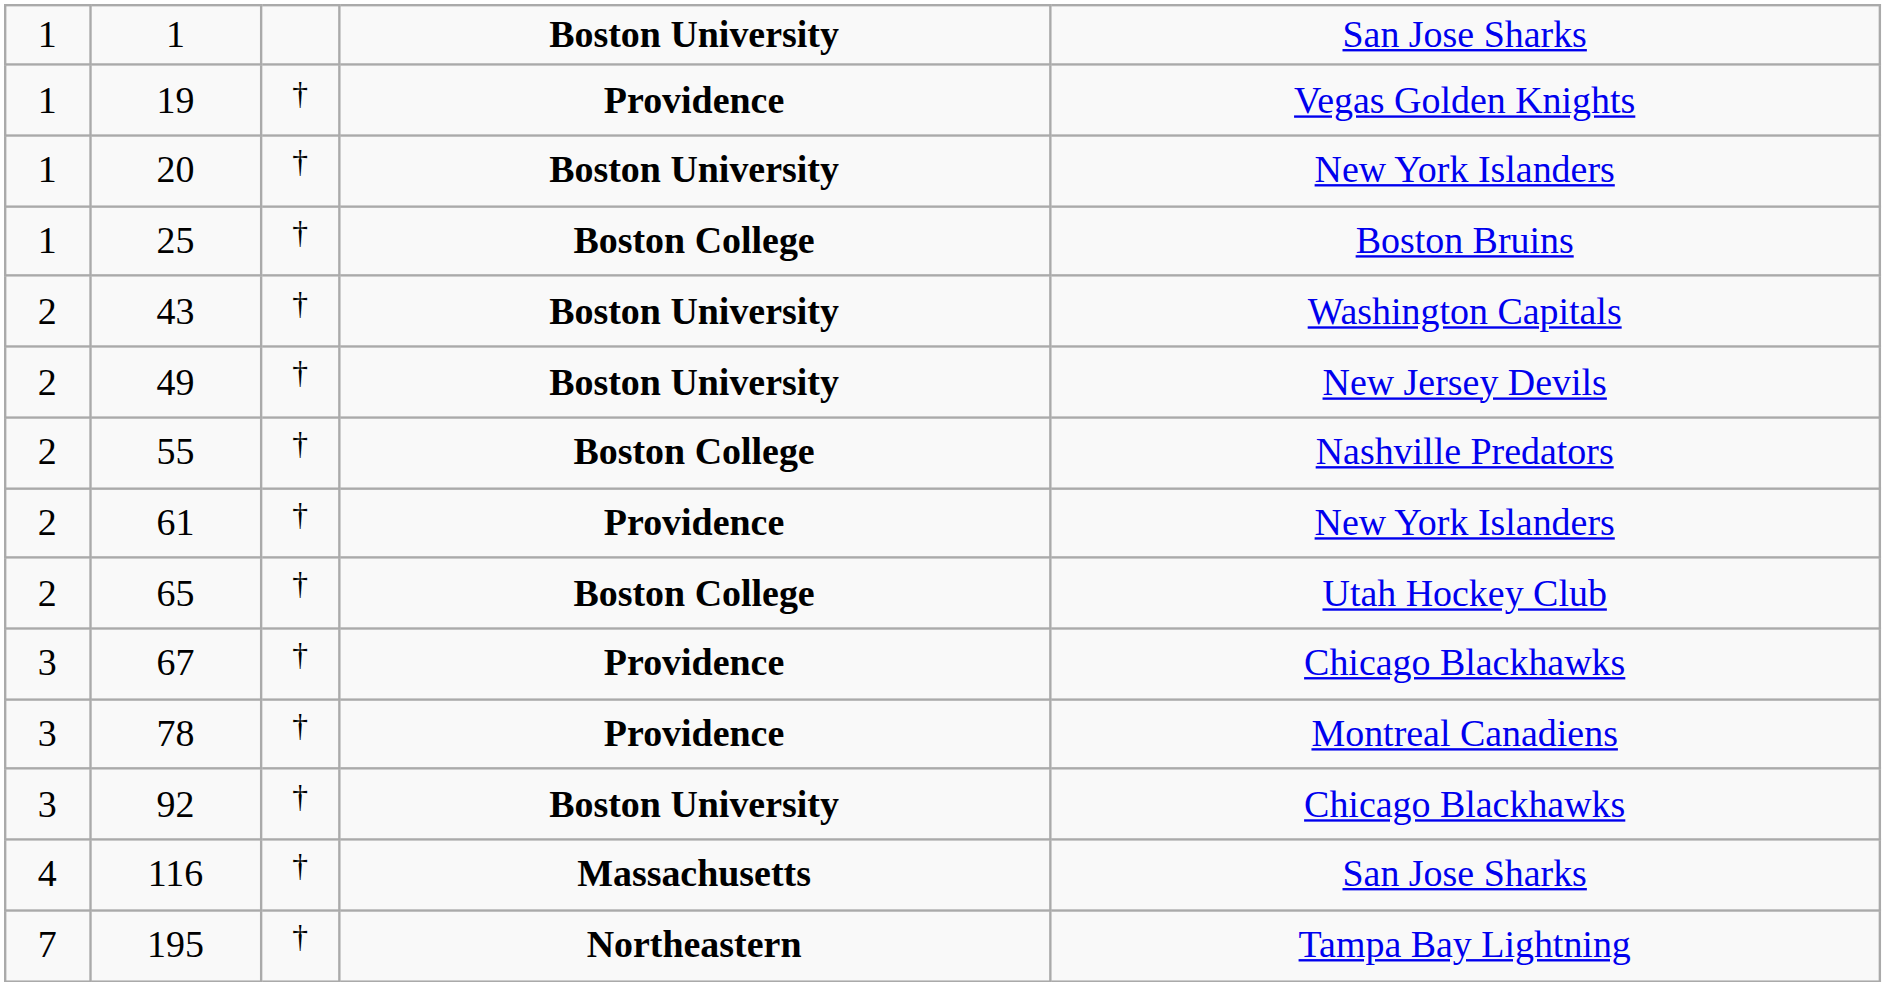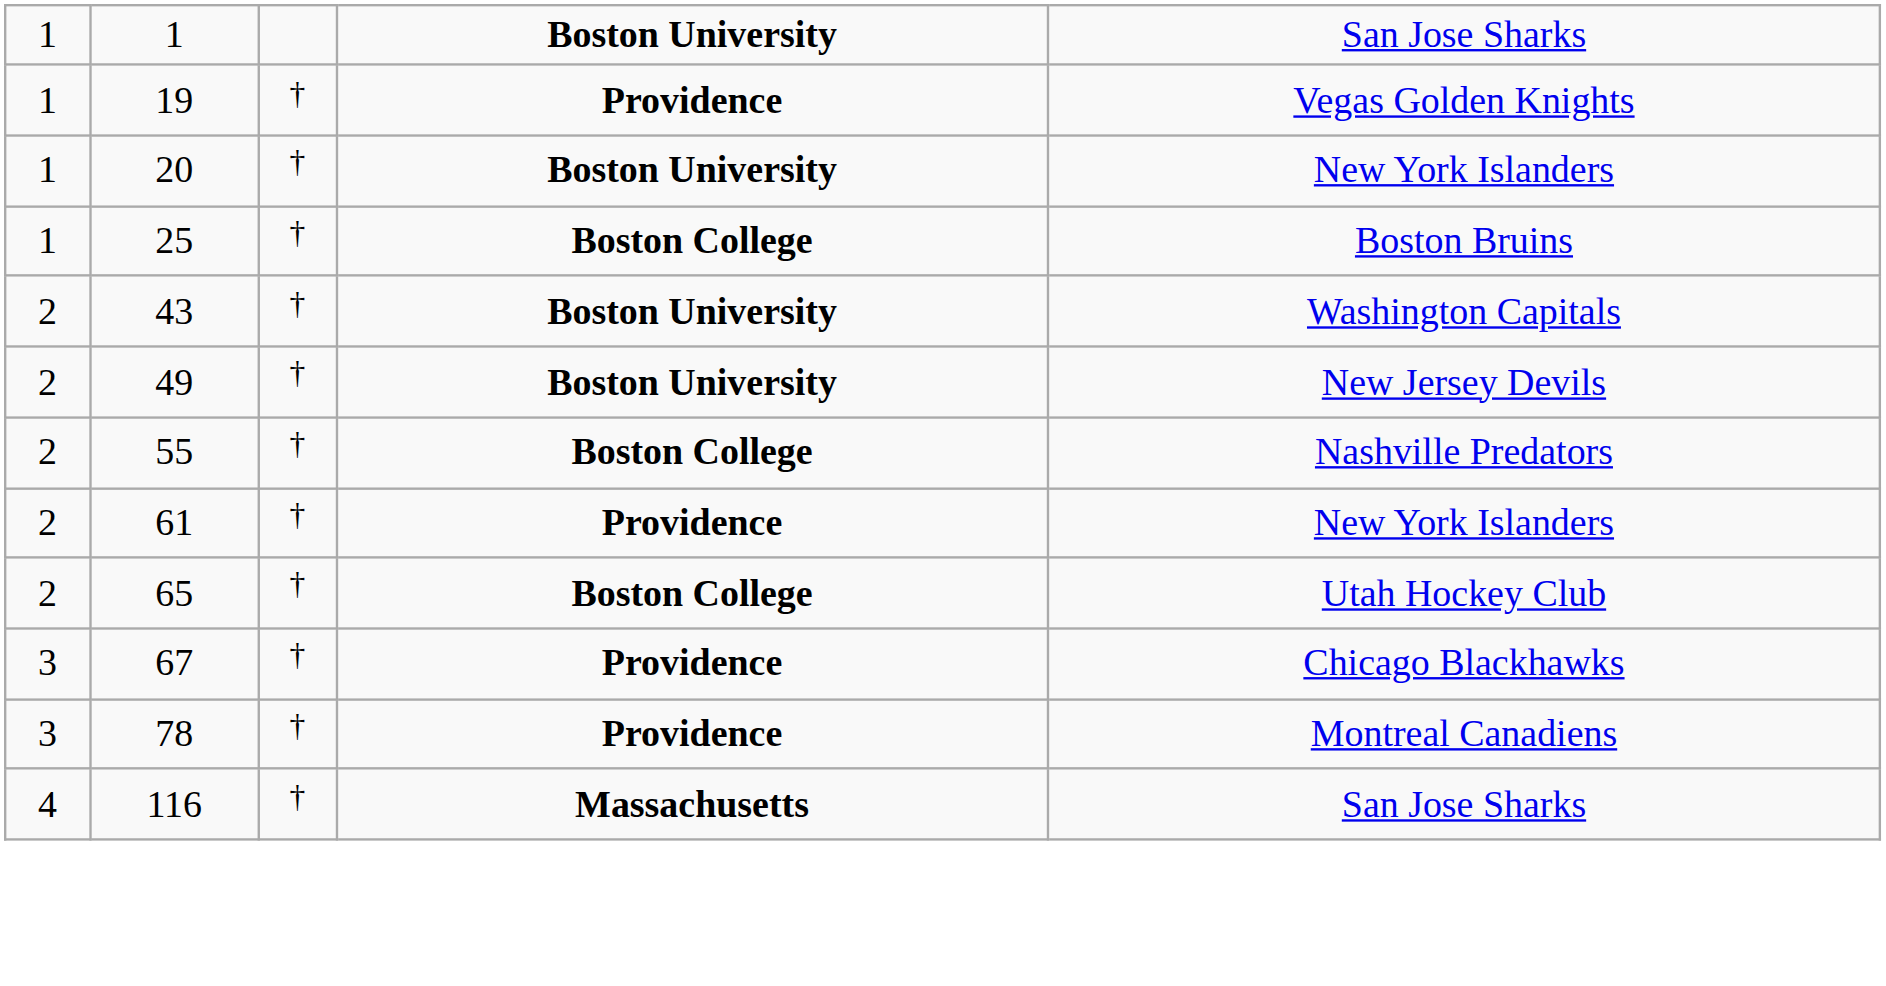- row: (176, 803)
- row: (176, 944)
